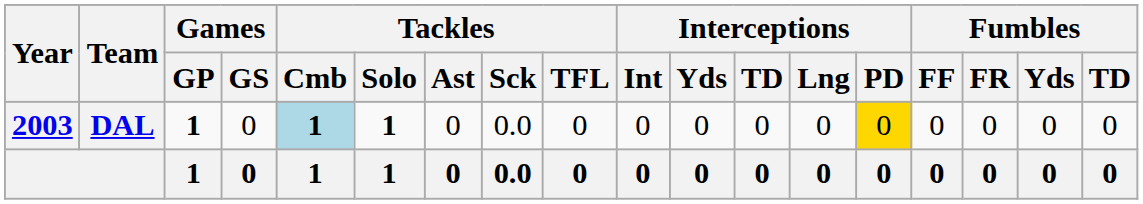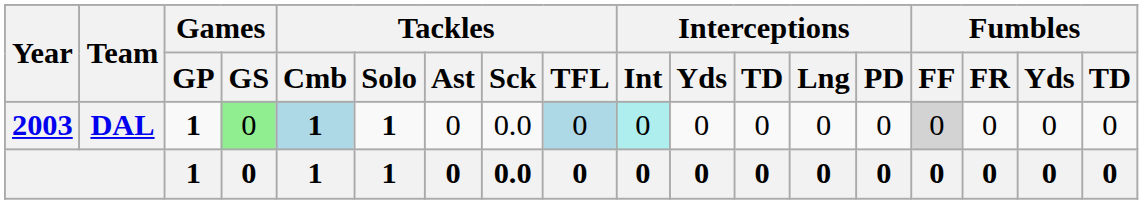(249, 125) no background -> (249, 125) lightgreen background
(580, 125) no background -> (580, 125) lightblue background
(643, 125) no background -> (643, 125) paleturquoise background
(884, 125) gold background -> (884, 125) no background
(937, 125) no background -> (937, 125) lightgrey background
